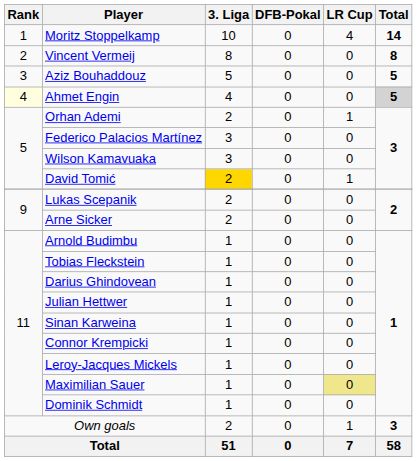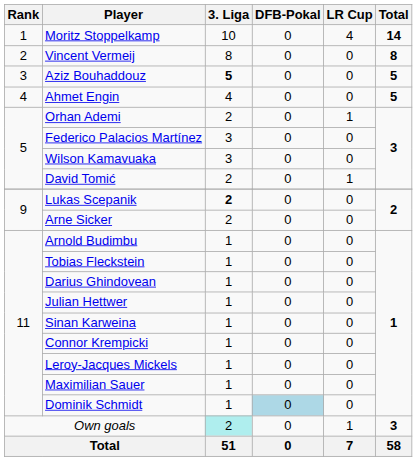(229, 76) normal -> (229, 76) bold
(23, 96) lightyellow background -> (23, 96) no background
(394, 96) lightgrey background -> (394, 96) no background
(229, 179) gold background -> (229, 179) no background
(229, 199) normal -> (229, 199) bold
(350, 384) khaki background -> (350, 384) no background
(288, 405) no background -> (288, 405) lightblue background
(229, 425) no background -> (229, 425) paleturquoise background
